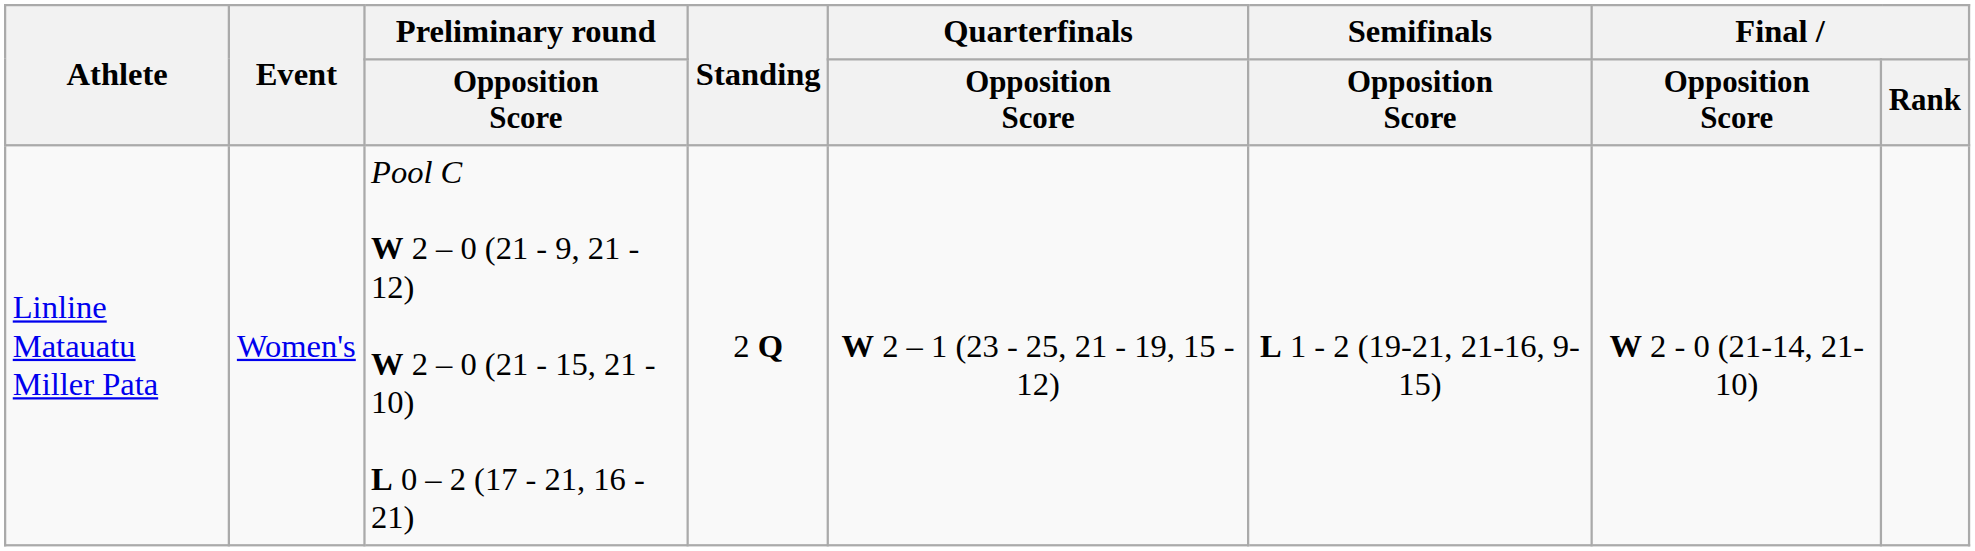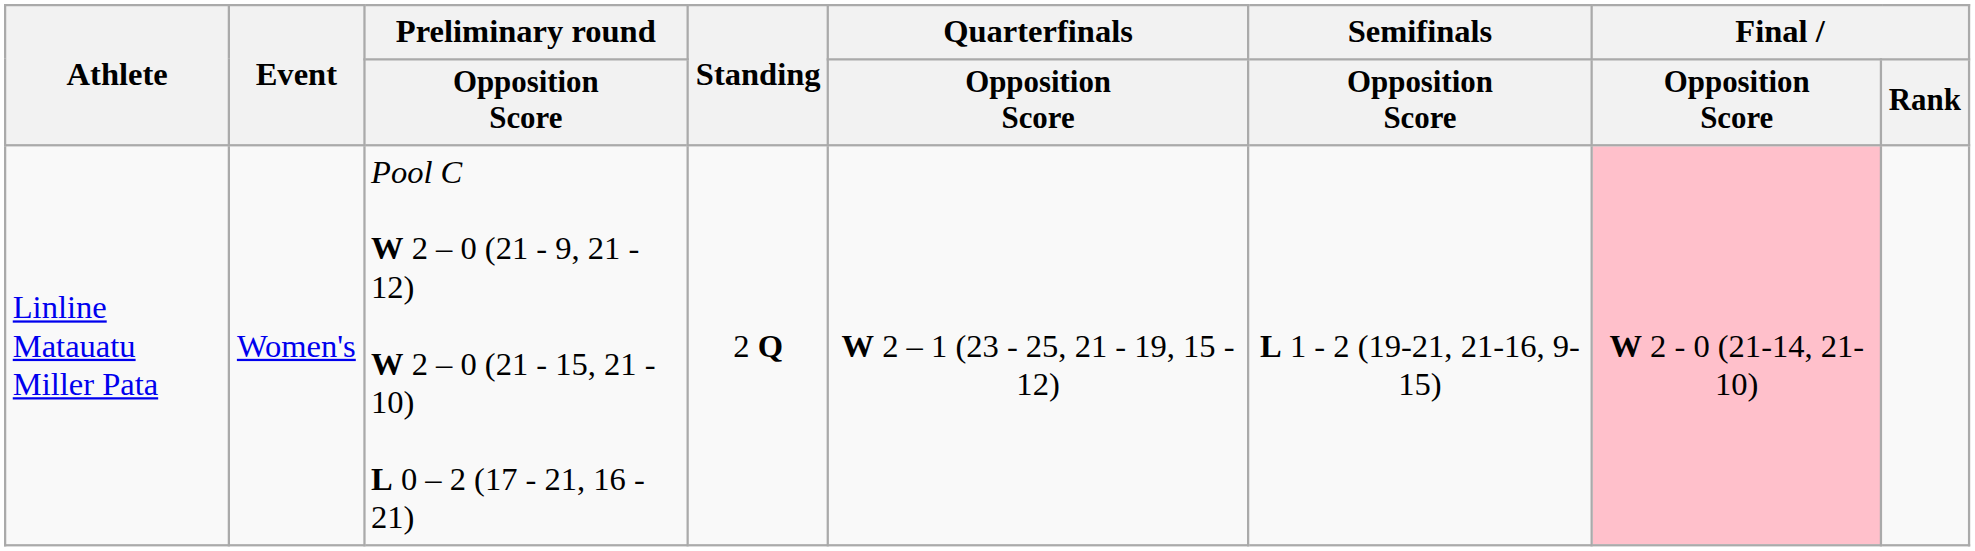(1737, 364) no background -> (1737, 364) pink background
